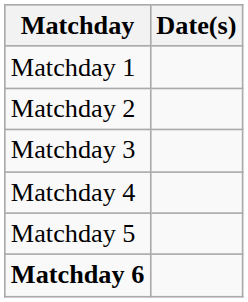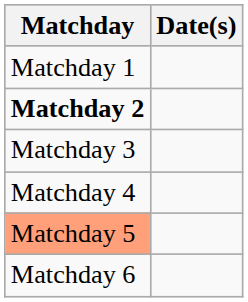(73, 108) normal -> (78, 108) bold
(73, 233) no background -> (73, 233) lightsalmon background
(78, 274) bold -> (73, 274) normal
